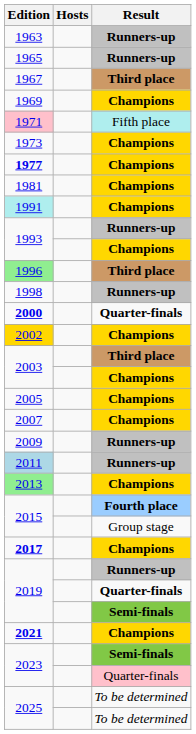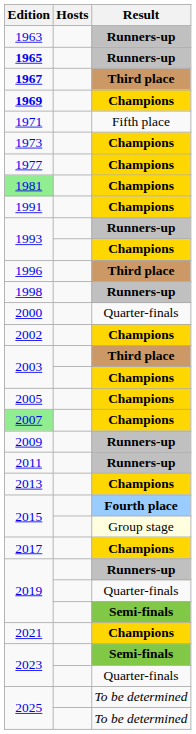(29, 57) normal -> (29, 57) bold
(29, 79) normal -> (29, 79) bold
(29, 100) normal -> (29, 100) bold
(29, 121) pink background -> (29, 121) no background
(141, 121) paleturquoise background -> (141, 121) no background
(29, 164) bold -> (29, 164) normal
(29, 185) no background -> (29, 185) lightgreen background
(29, 206) paleturquoise background -> (29, 206) no background
(29, 270) lightgreen background -> (29, 270) no background
(29, 313) bold -> (29, 313) normal
(141, 313) bold -> (141, 313) normal
(29, 334) gold background -> (29, 334) no background
(29, 420) no background -> (29, 420) lightgreen background
(29, 462) lightblue background -> (29, 462) no background
(29, 484) lightgreen background -> (29, 484) no background
(141, 526) no background -> (141, 526) lightyellow background
(29, 548) bold -> (29, 548) normal
(141, 590) bold -> (141, 590) normal
(29, 633) bold -> (29, 633) normal
(141, 675) pink background -> (141, 675) no background
